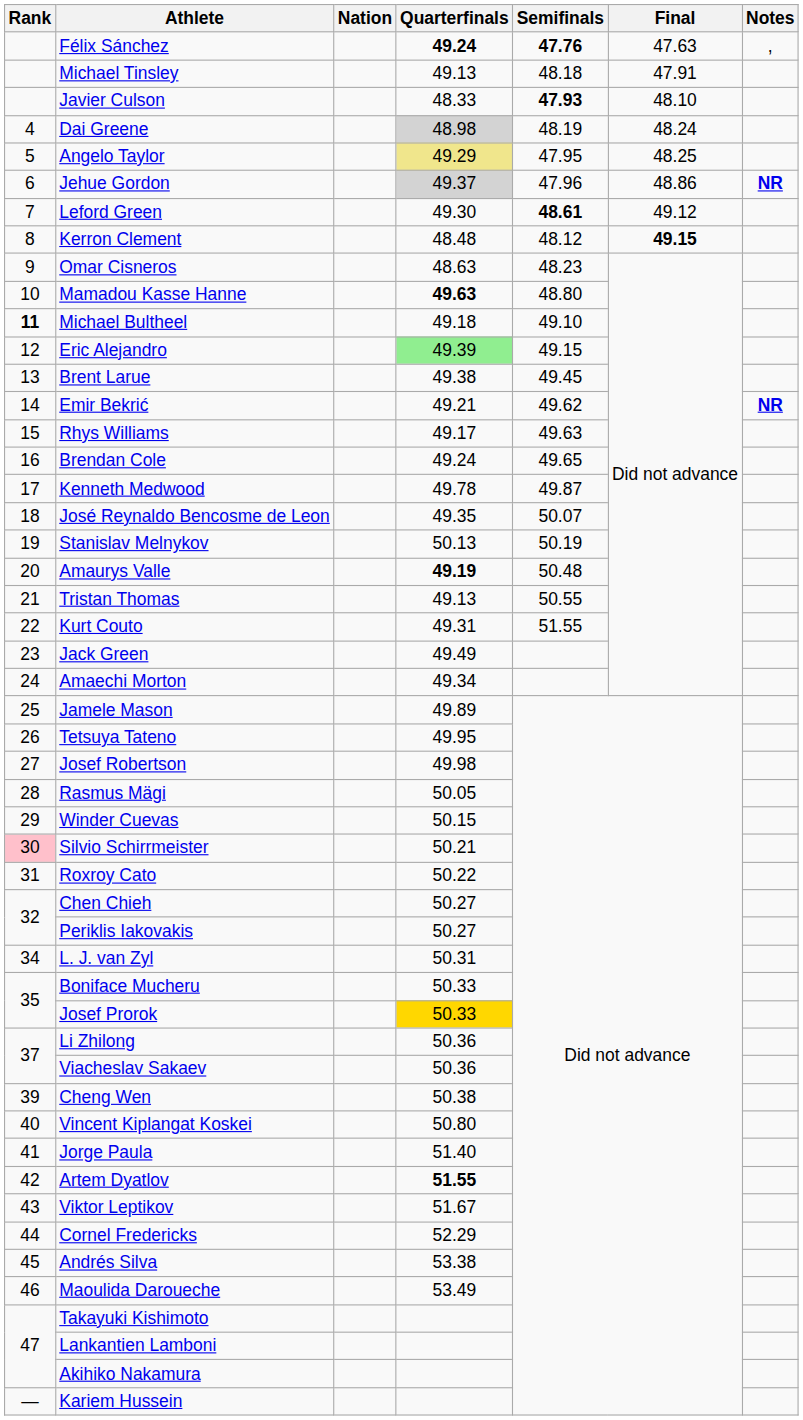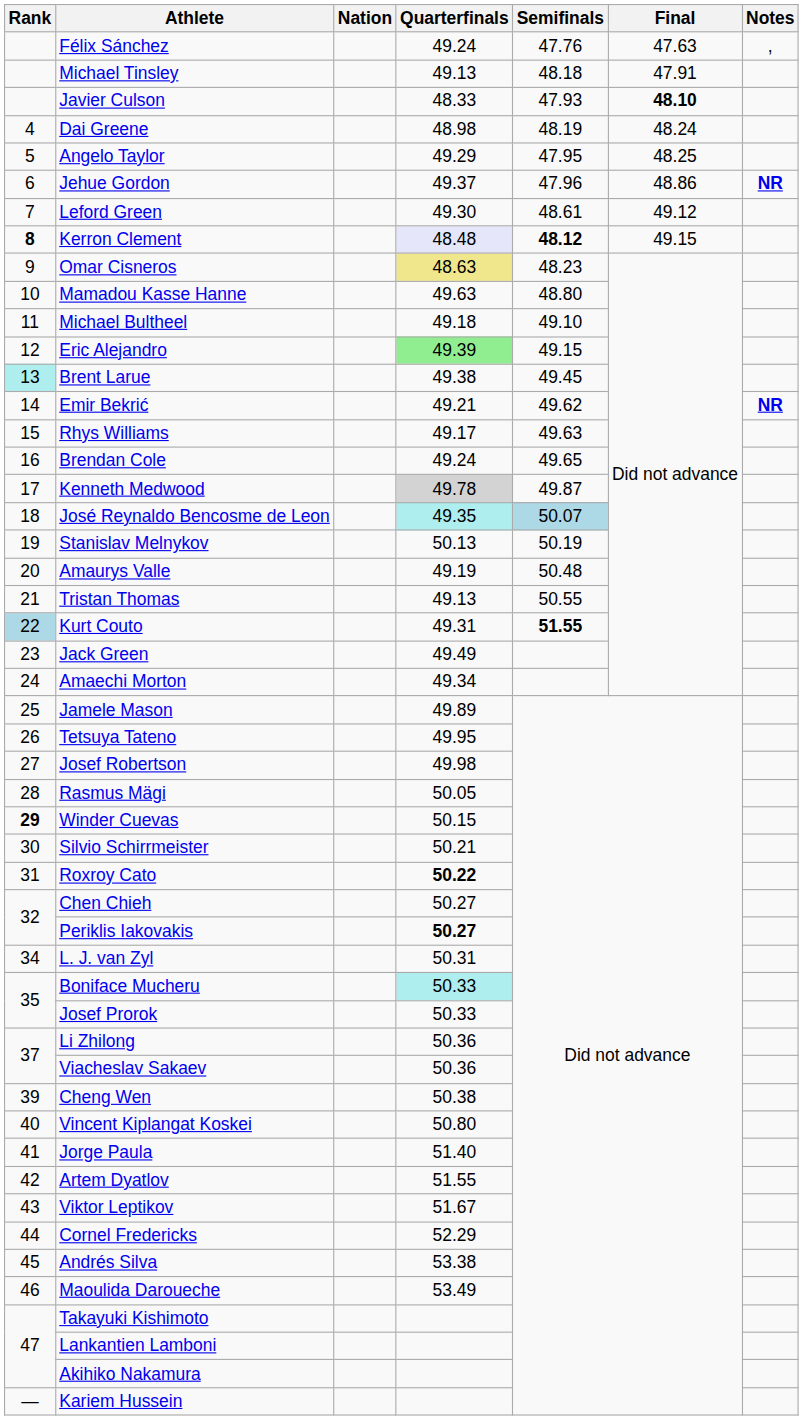(454, 45) bold -> (454, 45) normal
(560, 45) bold -> (560, 45) normal
(560, 101) bold -> (560, 101) normal
(675, 101) normal -> (675, 101) bold
(454, 128) lightgrey background -> (454, 128) no background
(454, 156) khaki background -> (454, 156) no background
(454, 184) lightgrey background -> (454, 184) no background
(560, 211) bold -> (560, 211) normal
(30, 239) normal -> (30, 239) bold
(454, 239) no background -> (454, 239) lavender background
(560, 239) normal -> (560, 239) bold
(675, 239) bold -> (675, 239) normal
(454, 267) no background -> (454, 267) khaki background
(454, 294) bold -> (454, 294) normal
(30, 322) bold -> (30, 322) normal
(30, 377) no background -> (30, 377) paleturquoise background
(454, 488) no background -> (454, 488) lightgrey background
(454, 516) no background -> (454, 516) paleturquoise background
(560, 516) no background -> (560, 516) lightblue background
(454, 571) bold -> (454, 571) normal
(30, 626) no background -> (30, 626) lightblue background
(560, 626) normal -> (560, 626) bold
(30, 820) normal -> (30, 820) bold
(30, 848) pink background -> (30, 848) no background
(454, 875) normal -> (454, 875) bold
(454, 931) normal -> (454, 931) bold
(454, 986) no background -> (454, 986) paleturquoise background
(454, 1014) gold background -> (454, 1014) no background
(454, 1179) bold -> (454, 1179) normal
